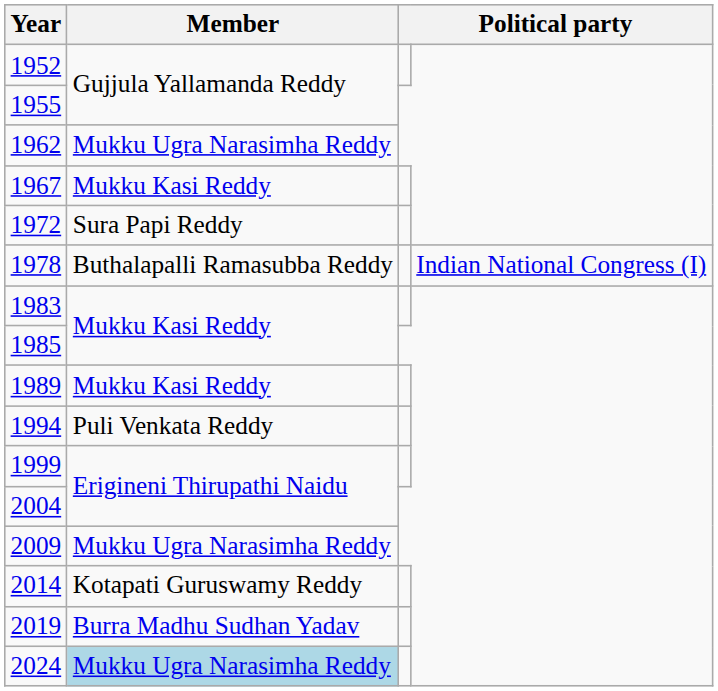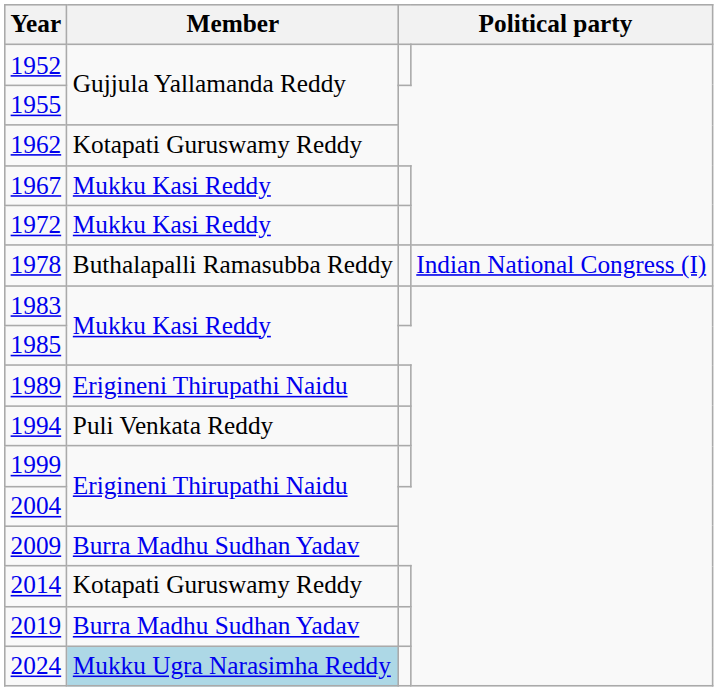(232, 144) Mukku Ugra Narasimha Reddy -> (217, 144) Kotapati Guruswamy Reddy
(158, 225) Sura Papi Reddy -> (172, 225) Mukku Kasi Reddy
(172, 385) Mukku Kasi Reddy -> (210, 385) Erigineni Thirupathi Naidu
(232, 545) Mukku Ugra Narasimha Reddy -> (216, 545) Burra Madhu Sudhan Yadav
